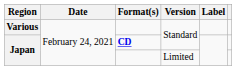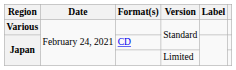(125, 42) bold -> (124, 42) normal
